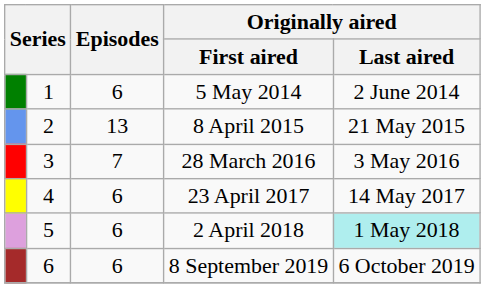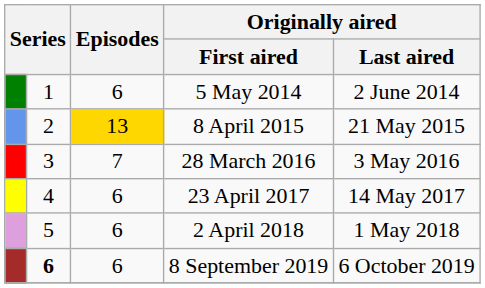(117, 126) no background -> (117, 126) gold background
(407, 230) paleturquoise background -> (407, 230) no background
(48, 265) normal -> (48, 265) bold
